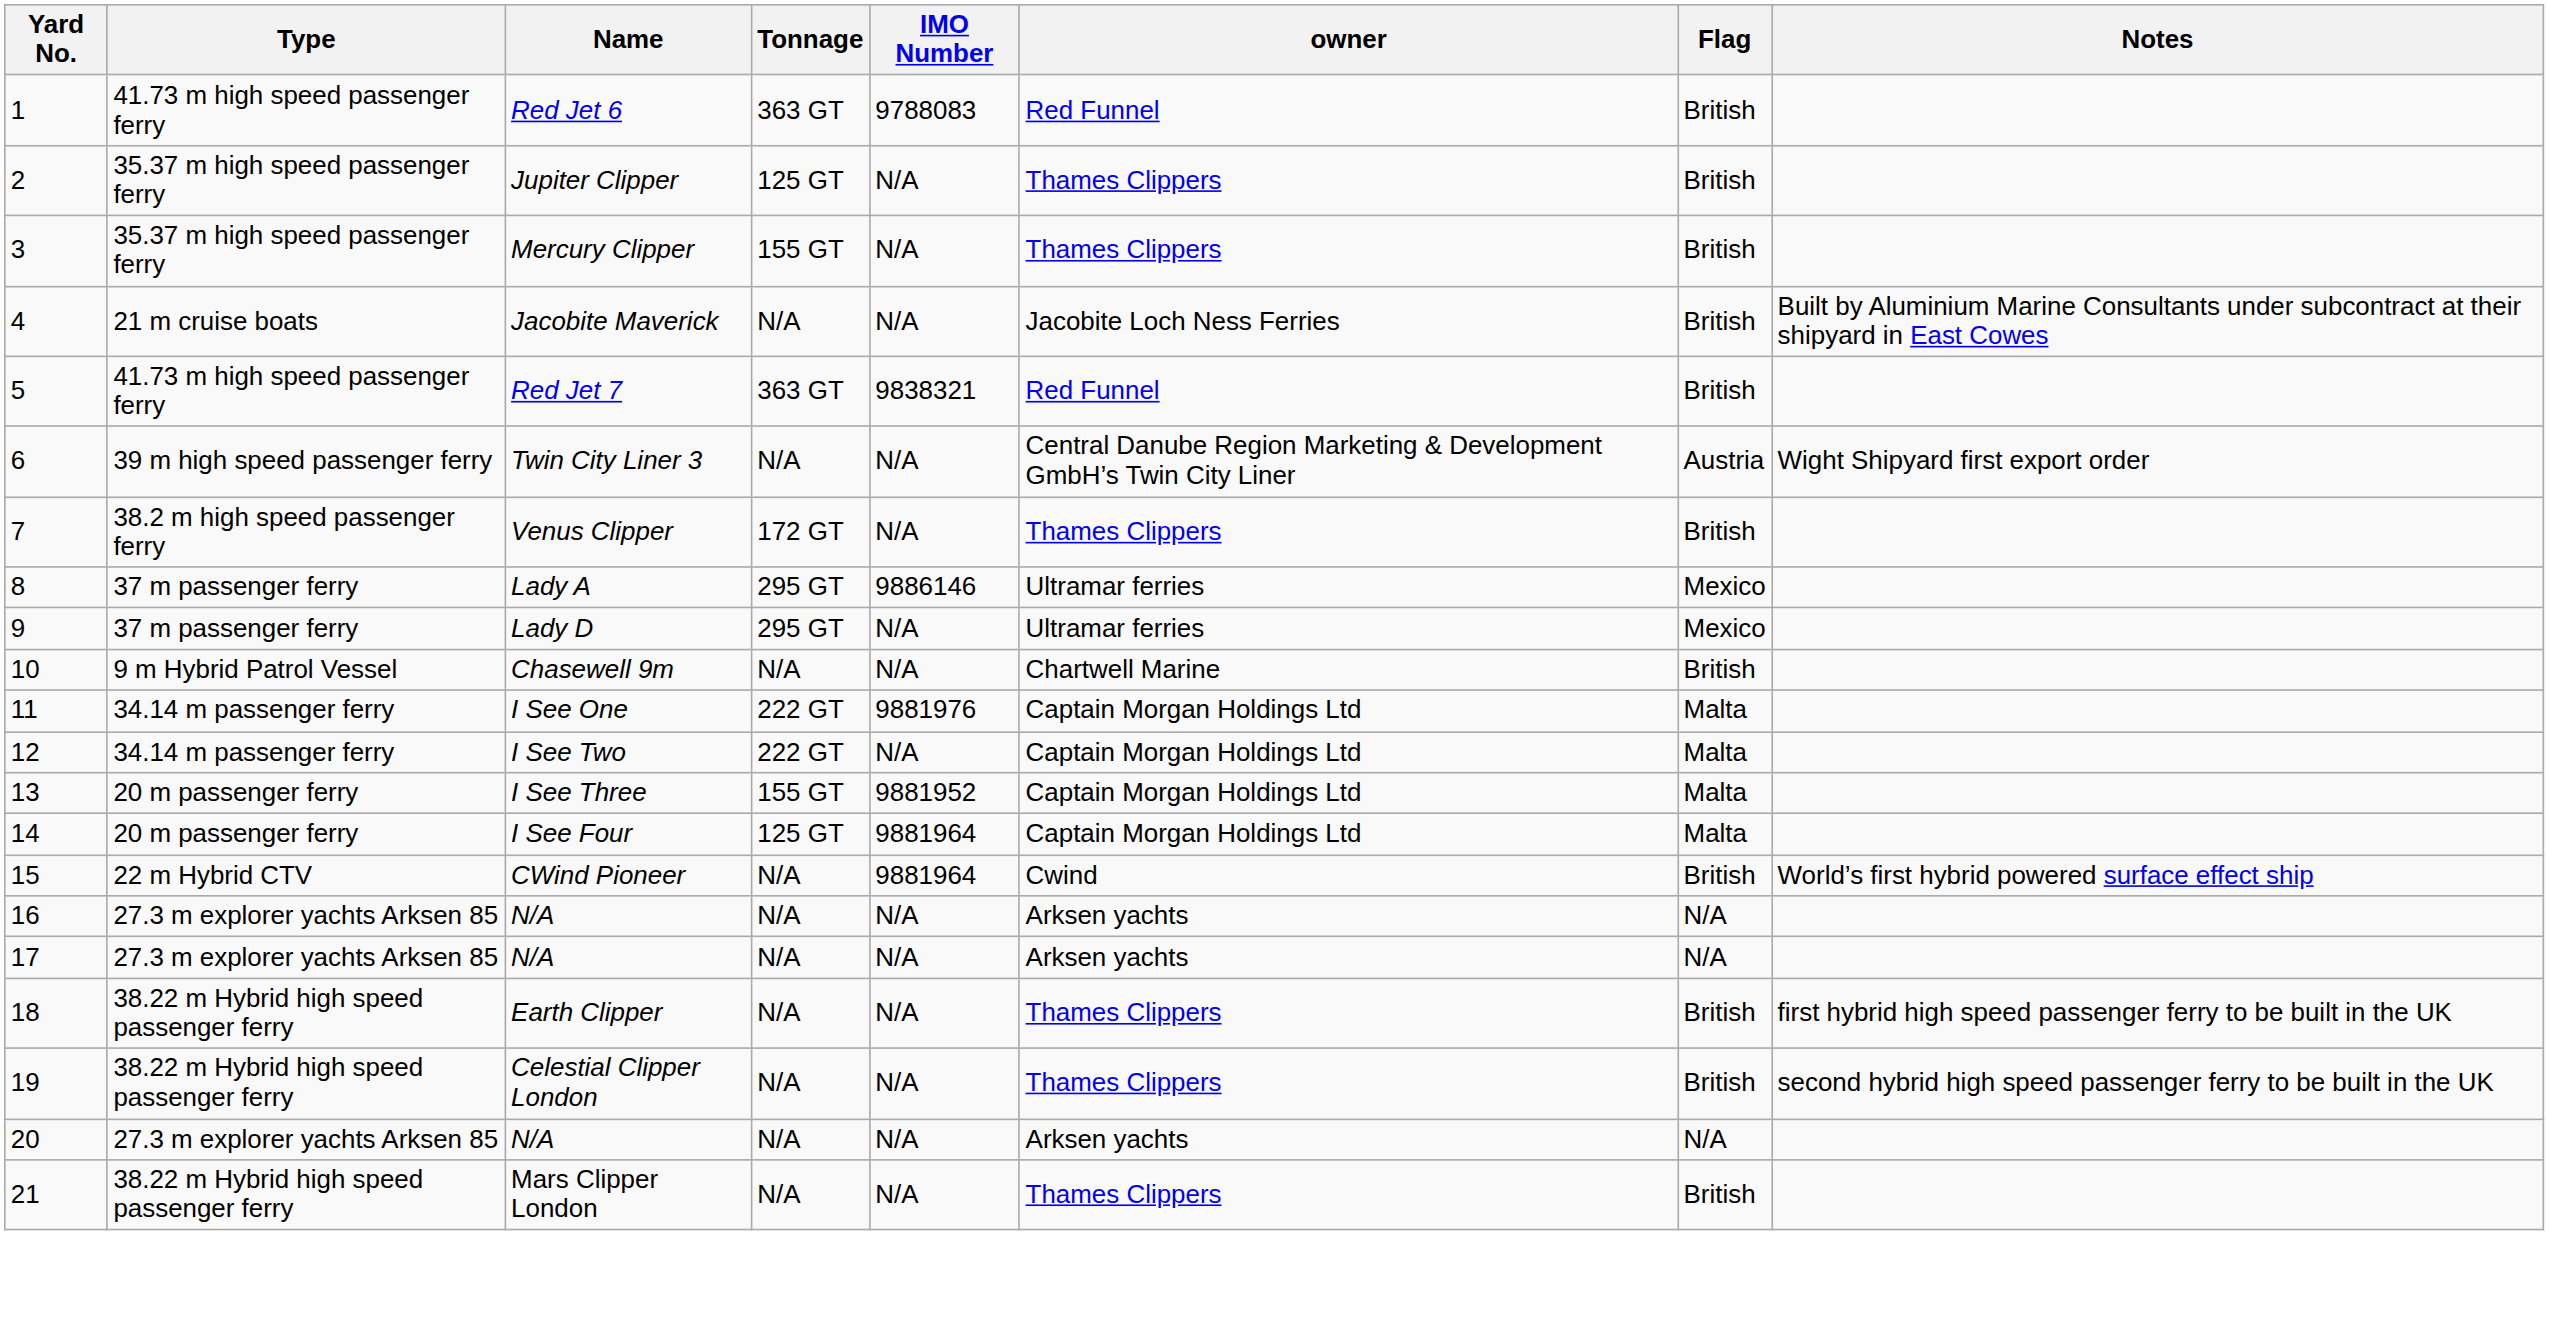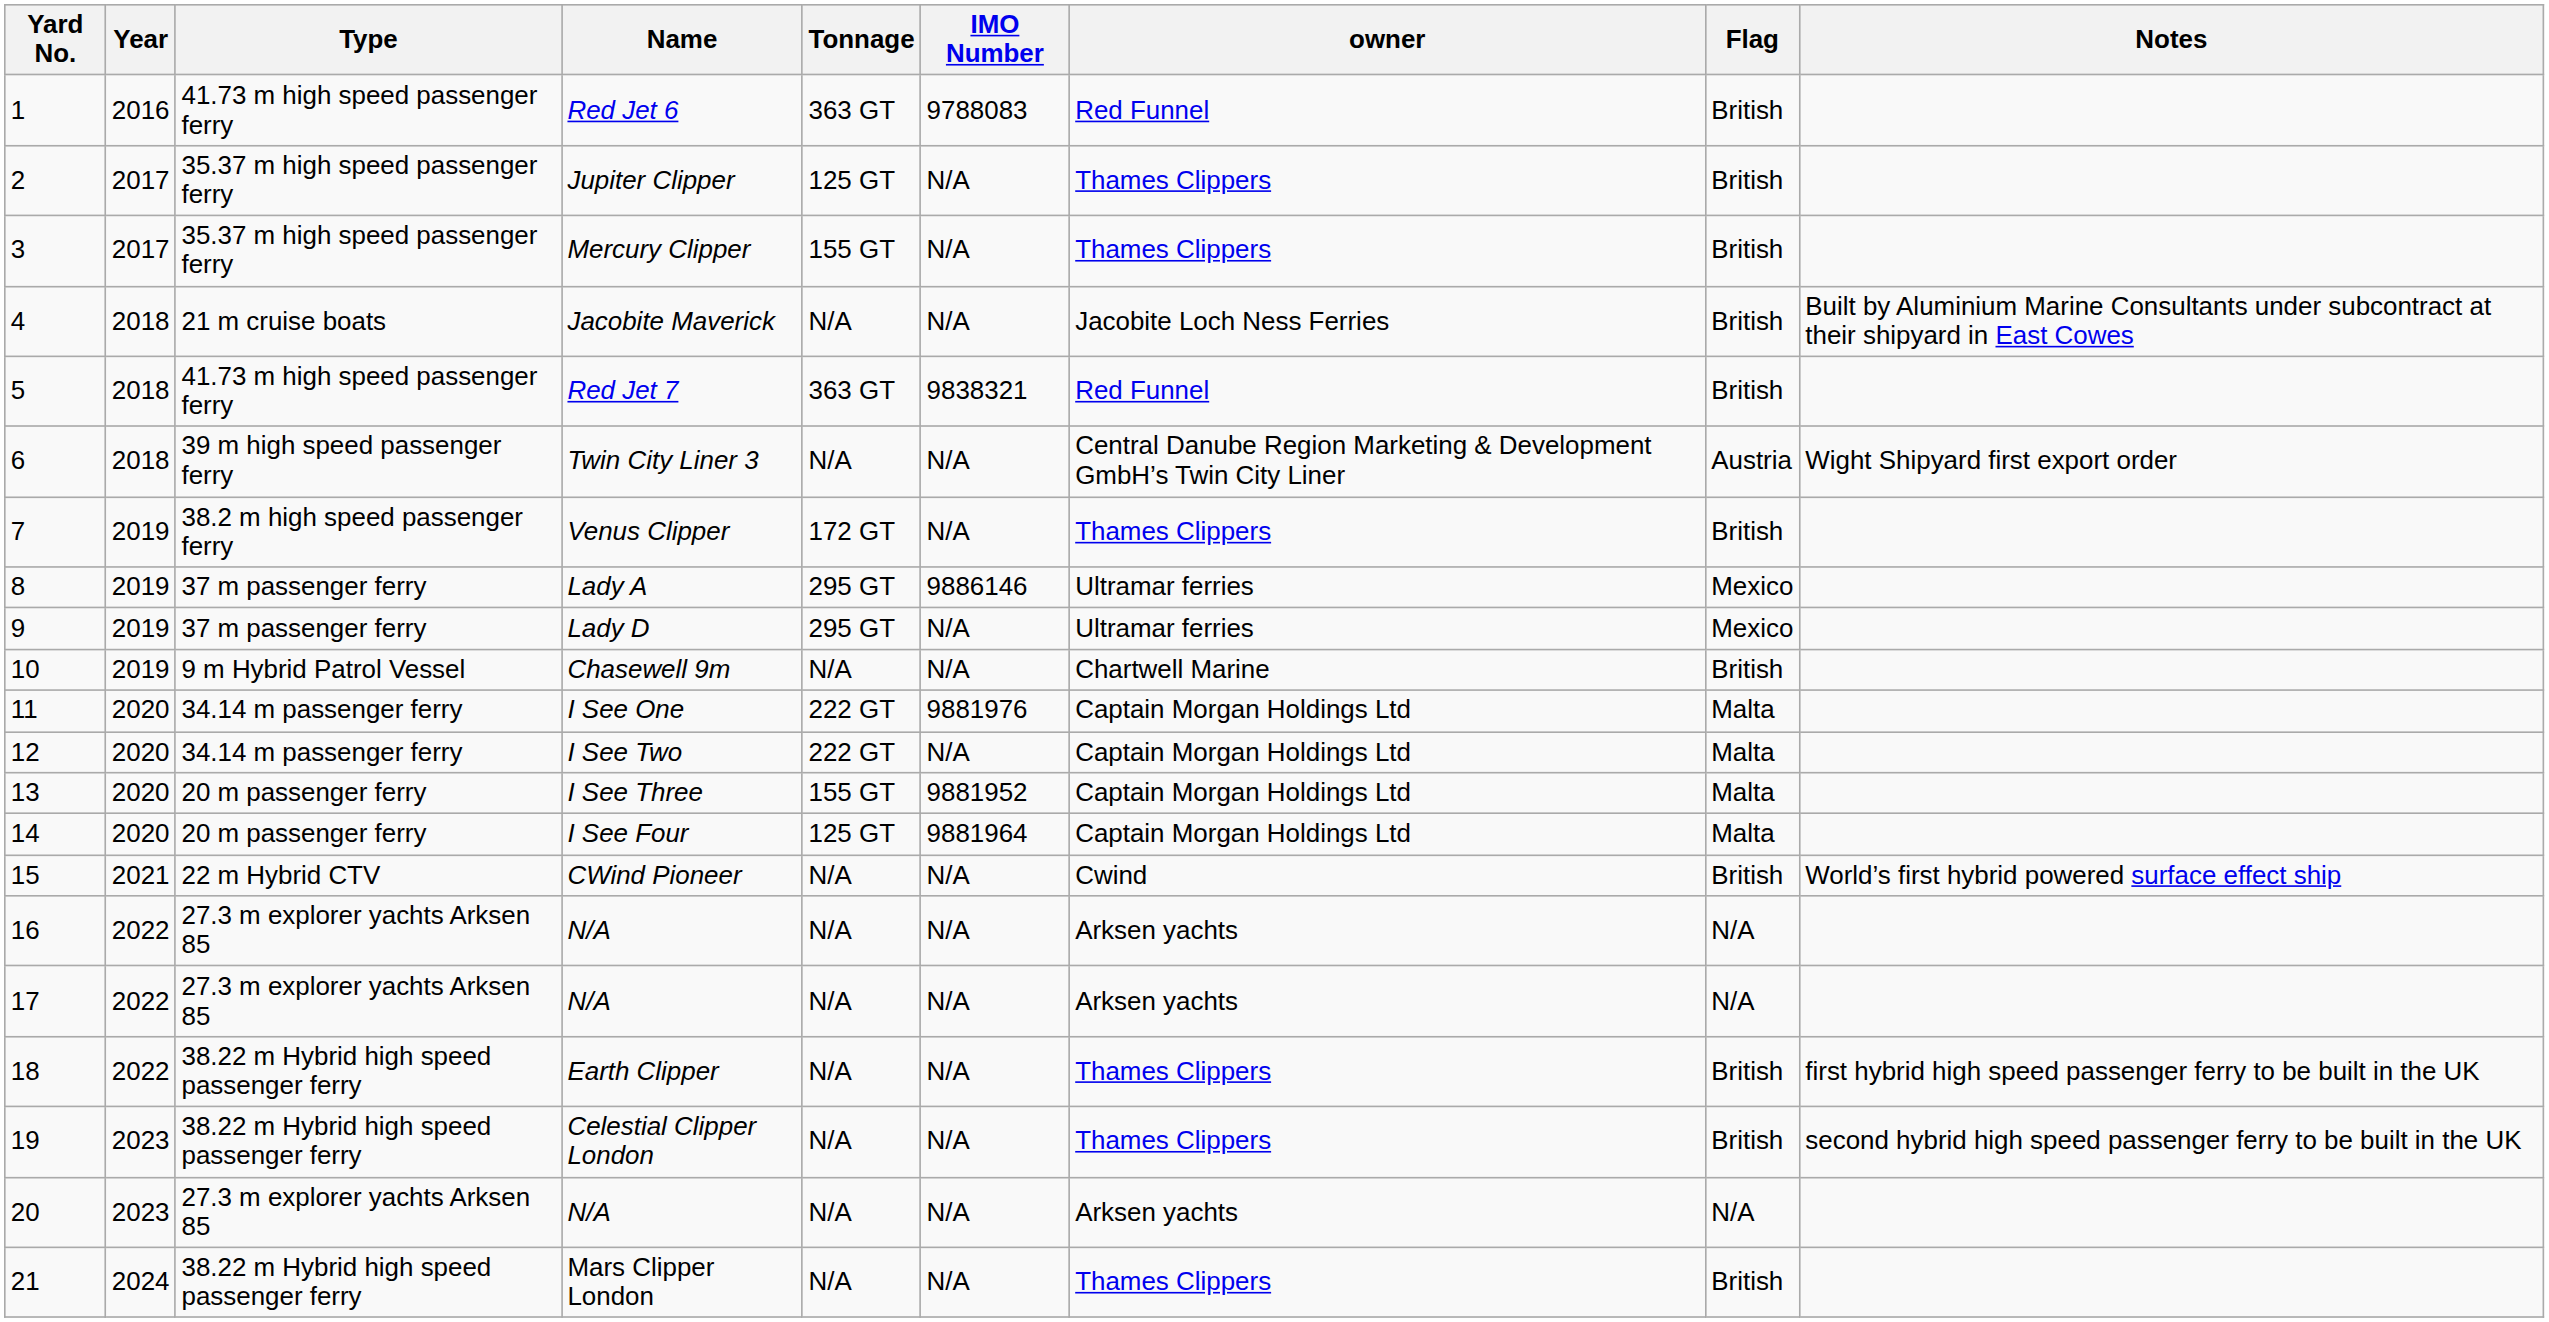+ column: (141, 39)
(926, 874) 9881964 -> (948, 874) N/A
